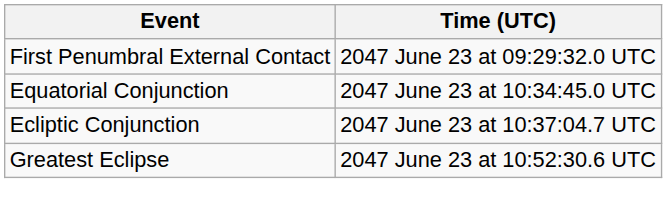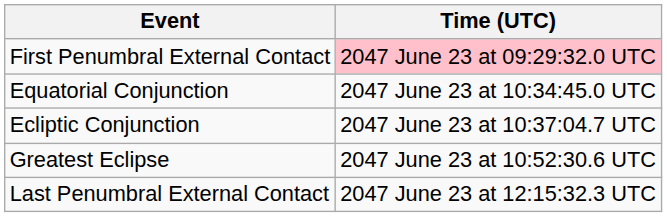(498, 56) no background -> (498, 56) pink background
+ row: (169, 194)
